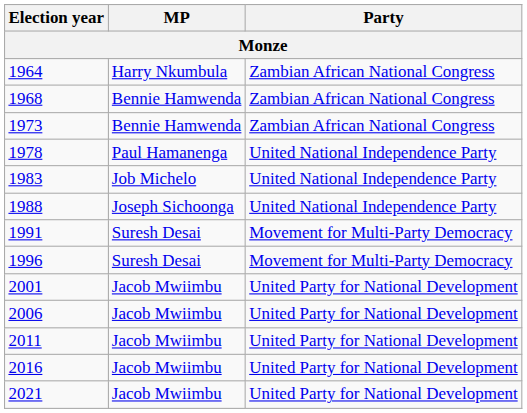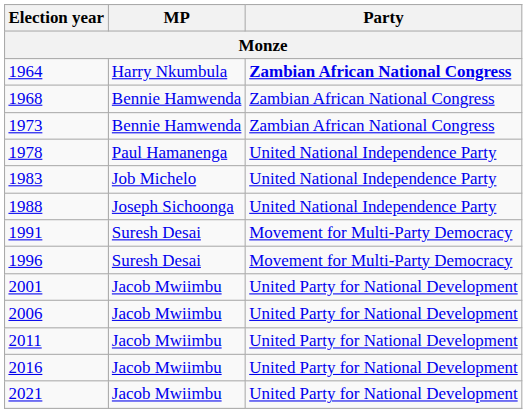(372, 71) normal -> (380, 71) bold
